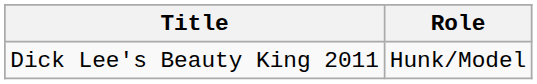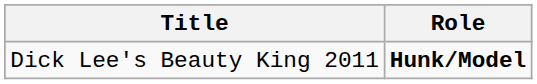(458, 60) normal -> (458, 60) bold
